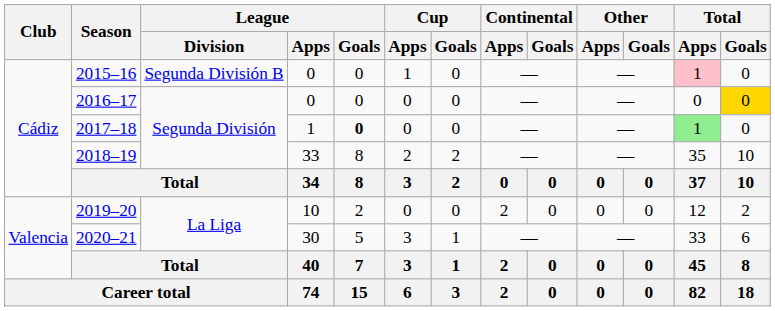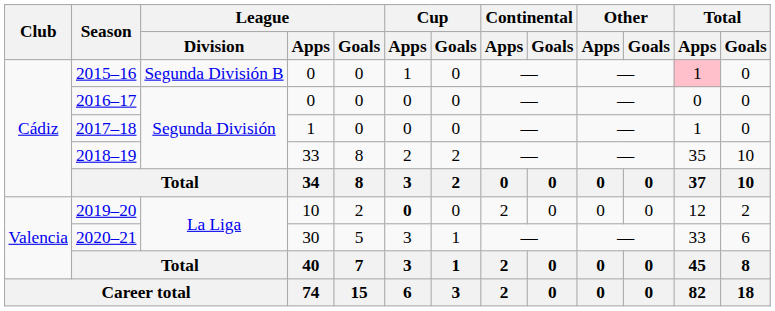(746, 100) gold background -> (746, 100) no background
(359, 127) bold -> (359, 127) normal
(697, 127) lightgreen background -> (697, 127) no background
(407, 210) normal -> (407, 210) bold
